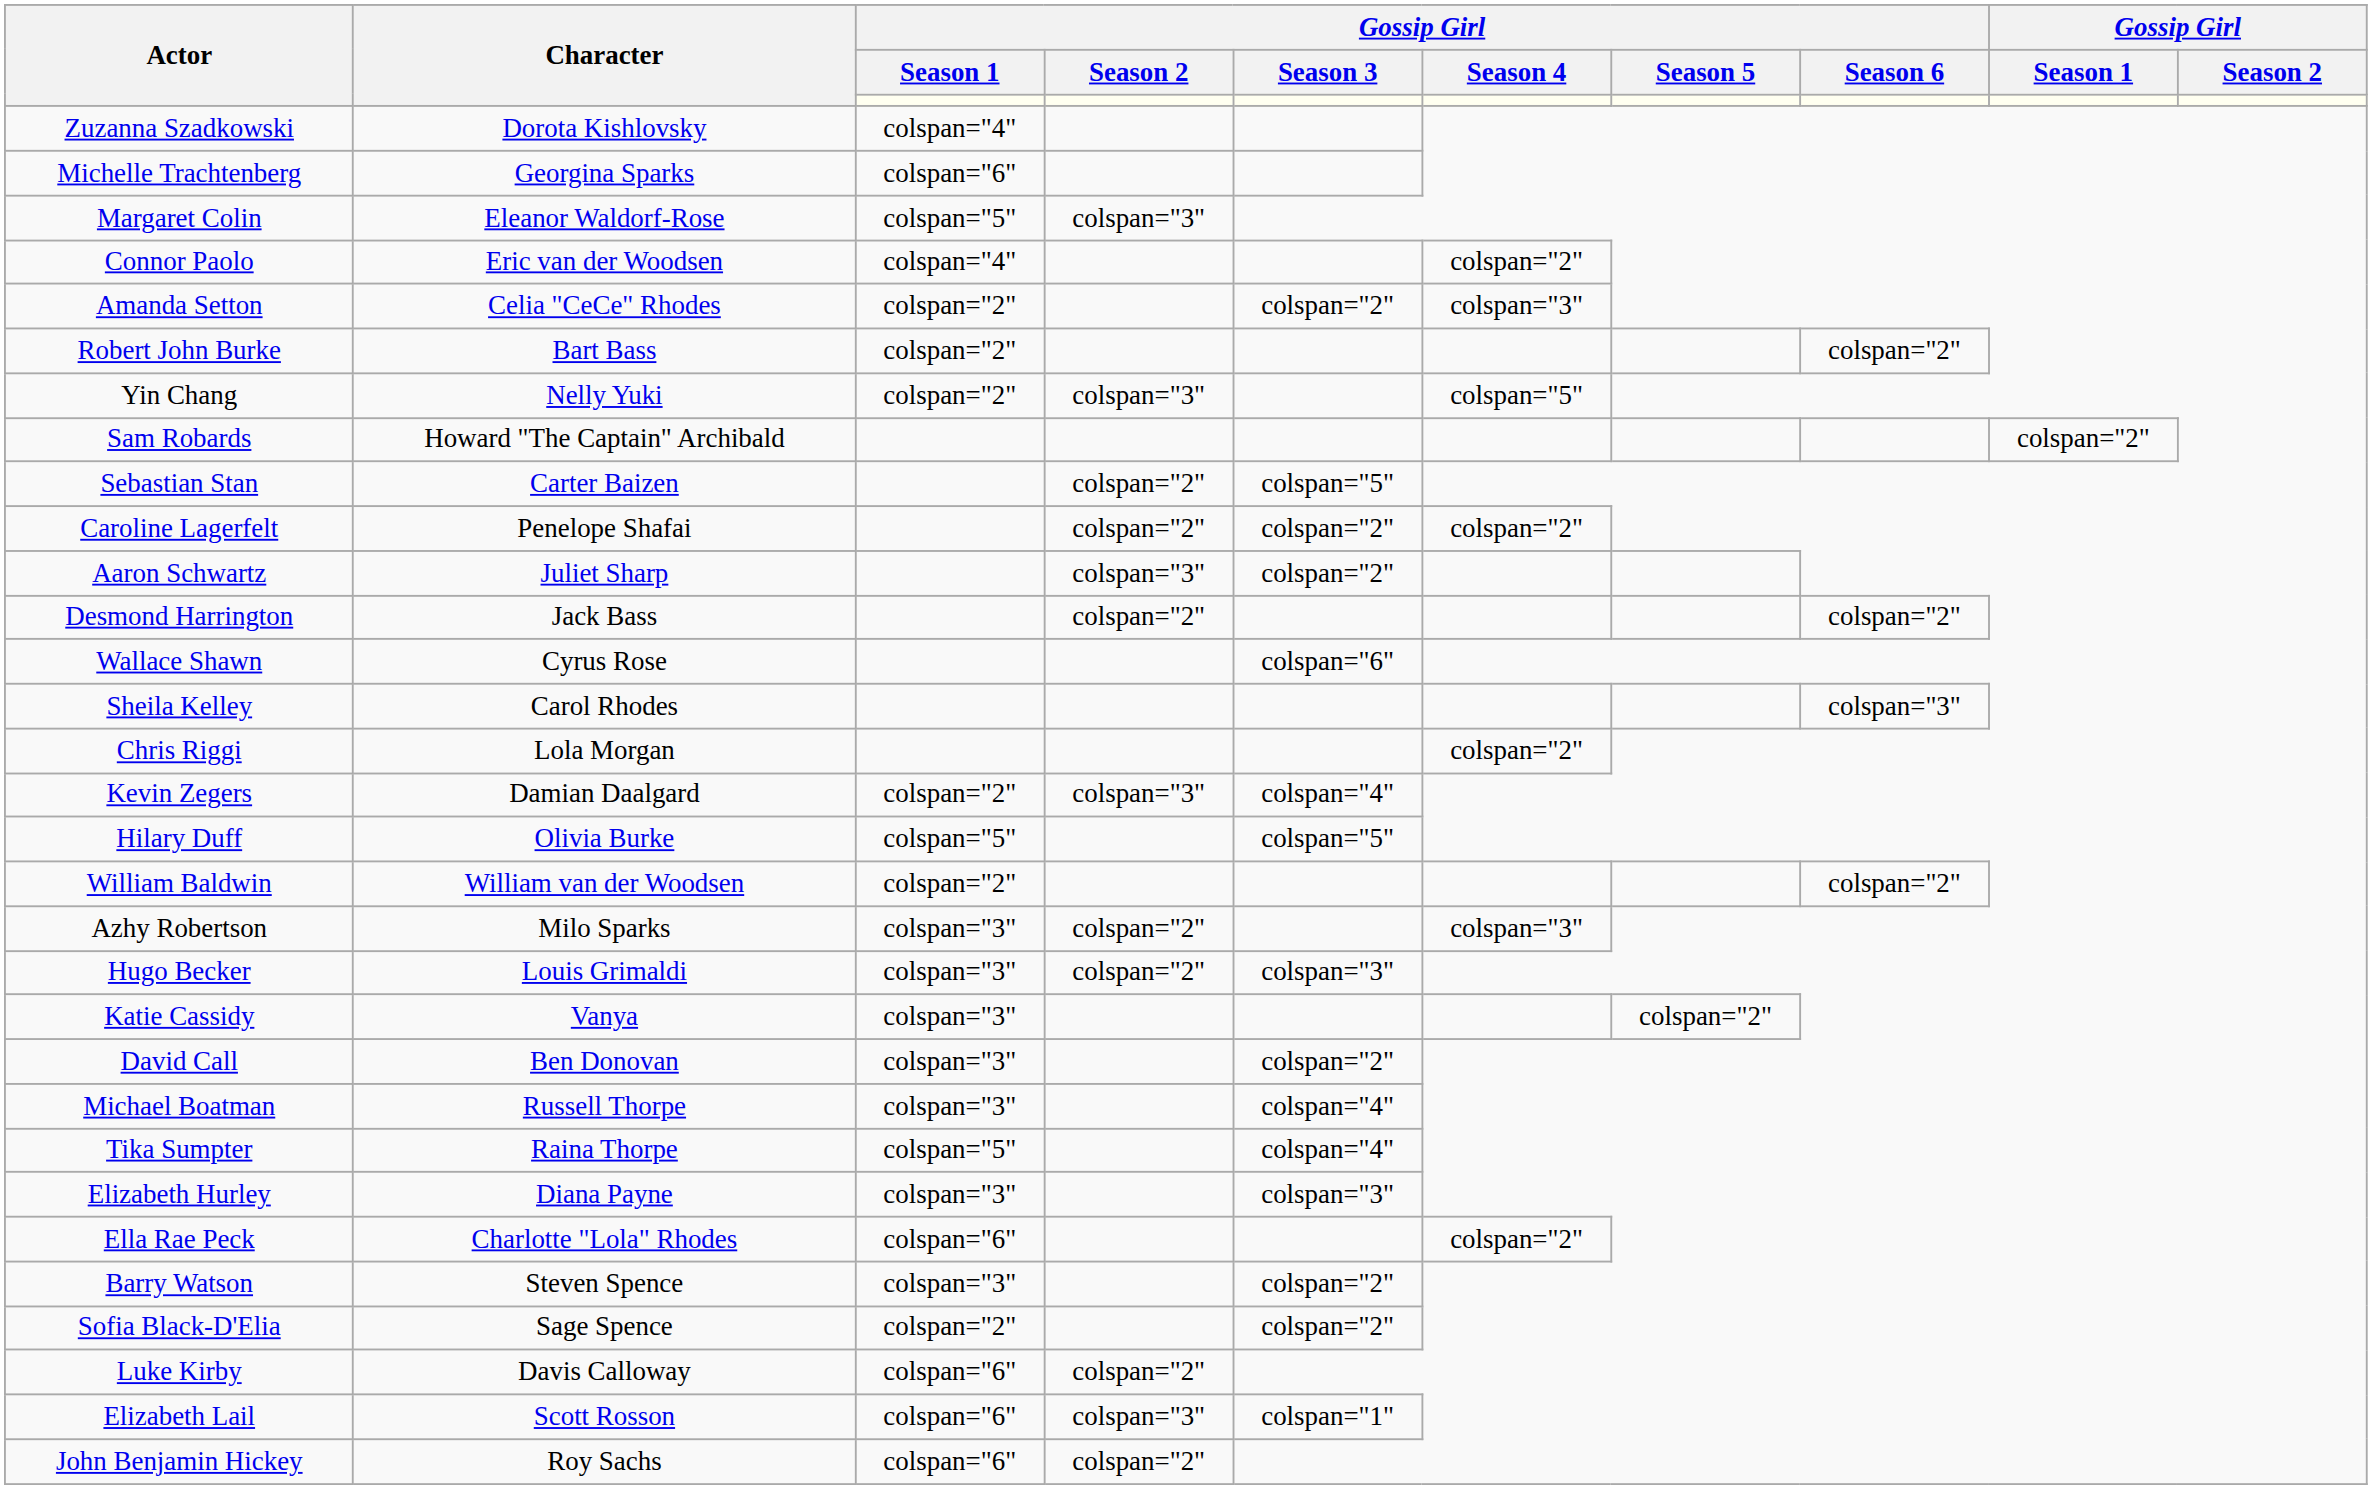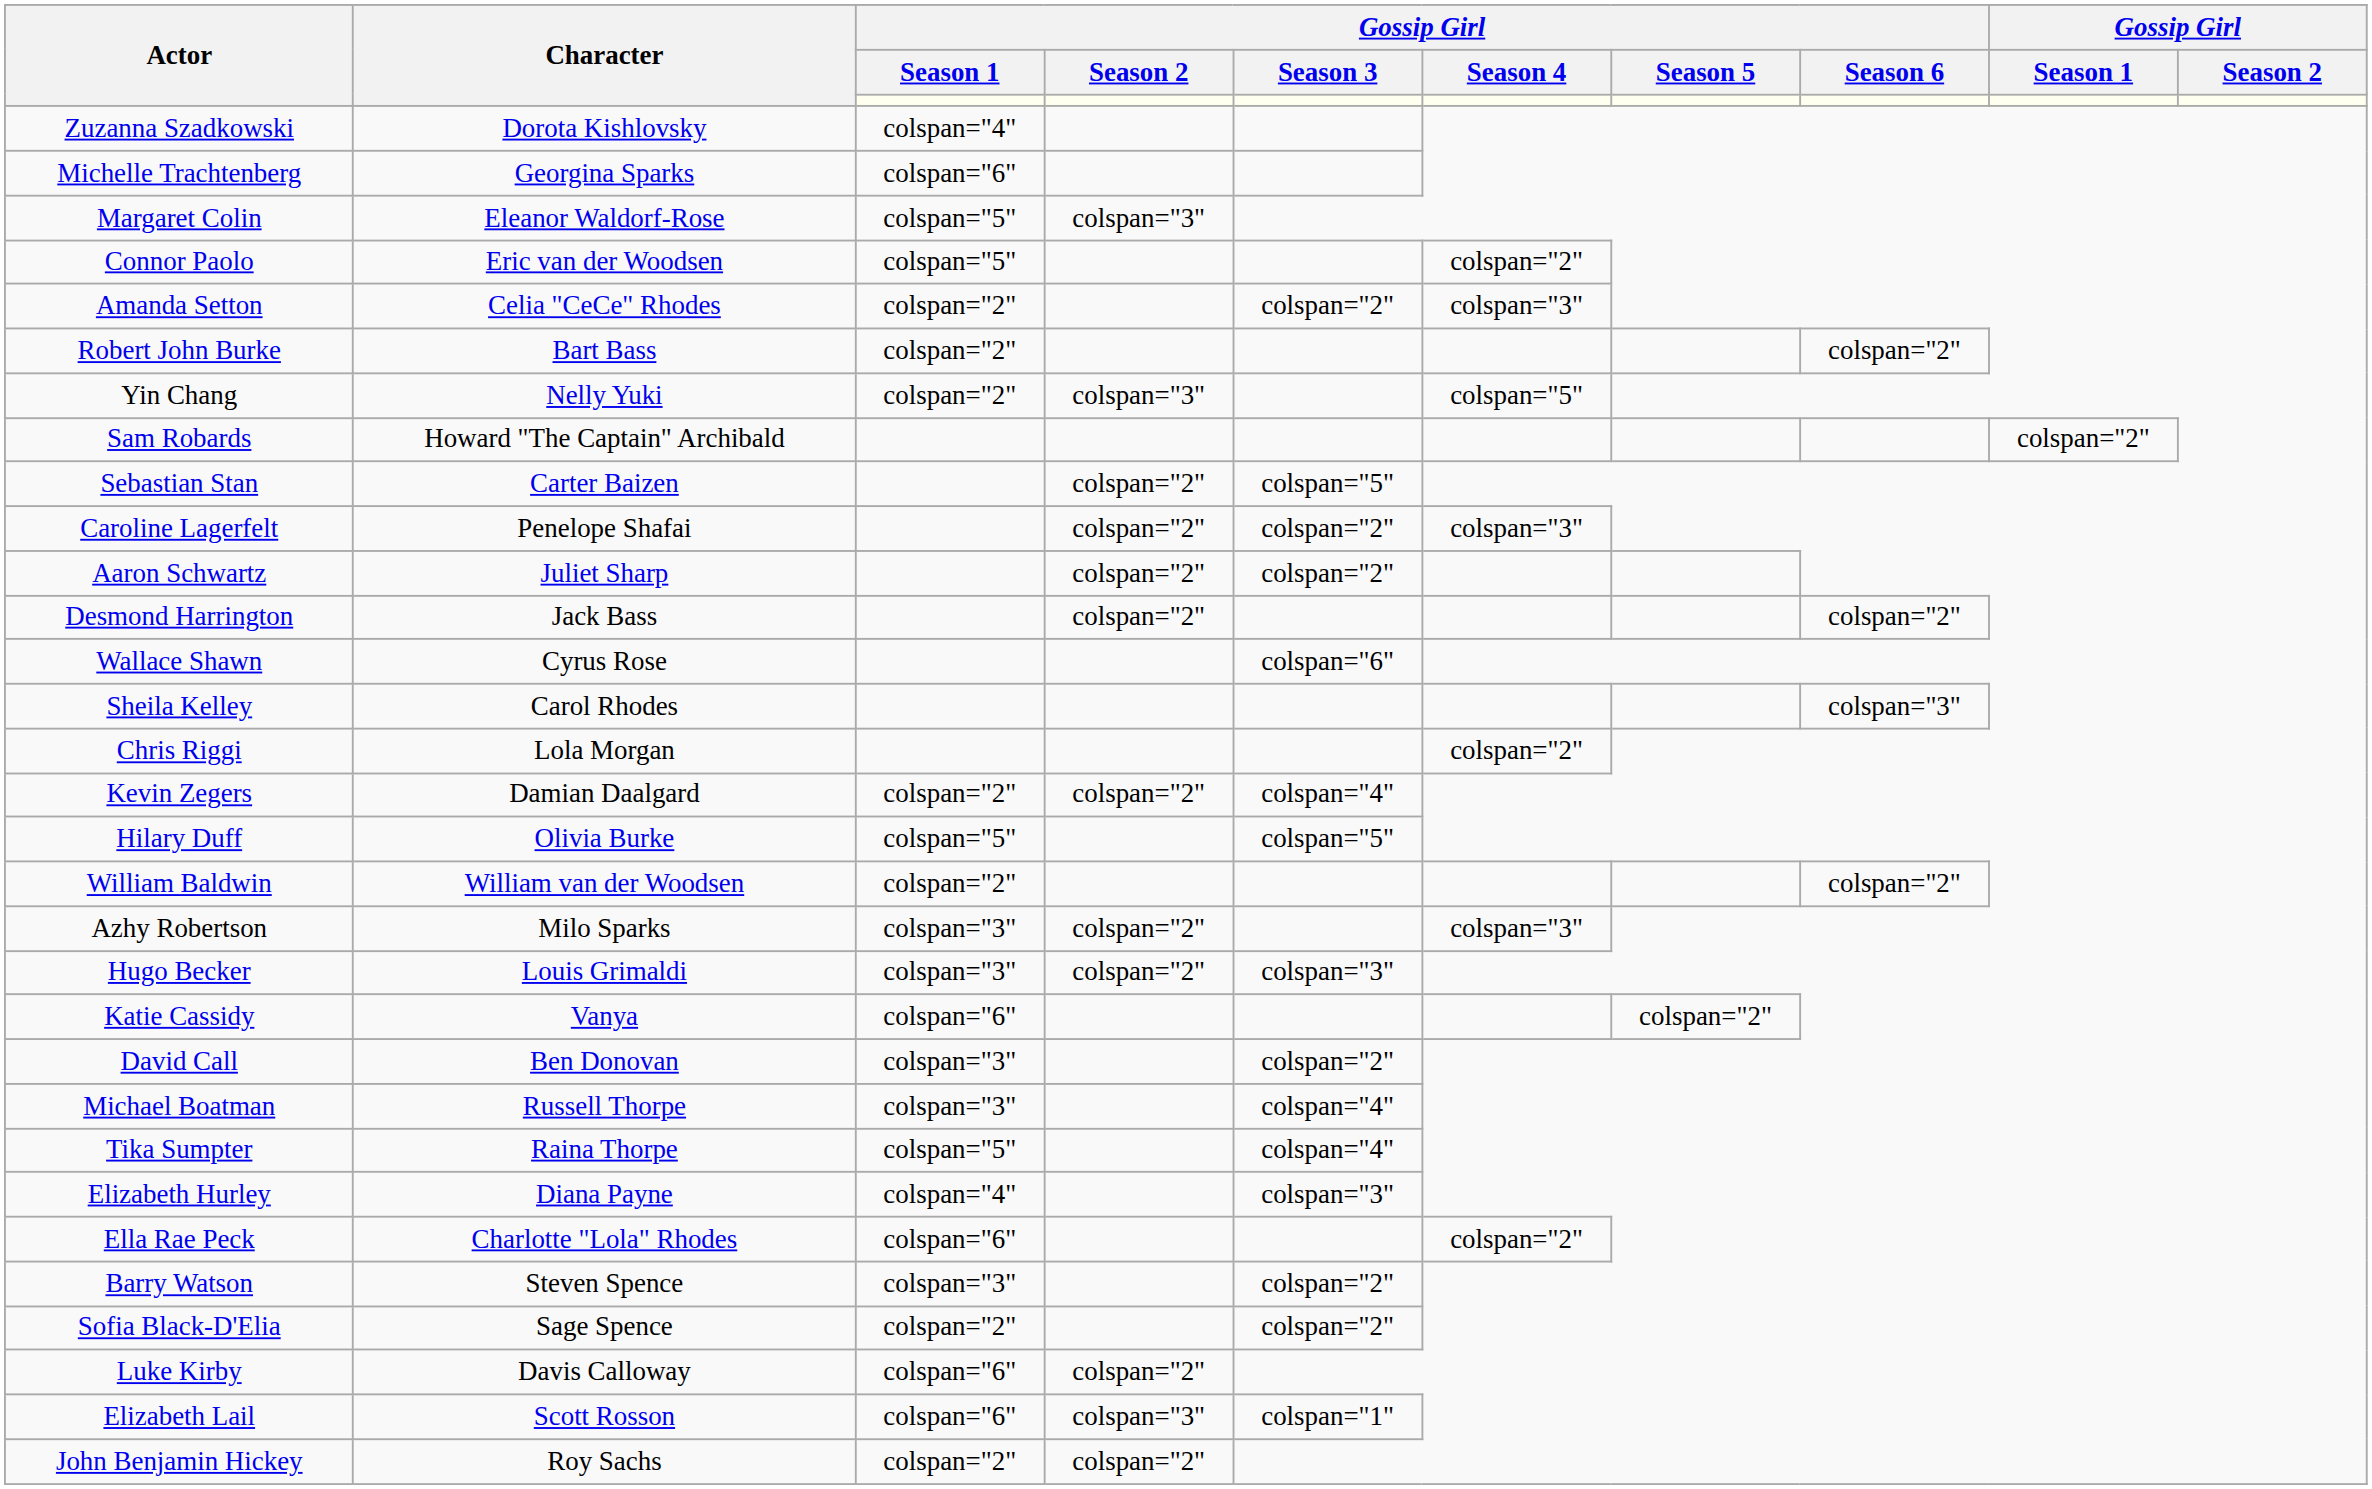(950, 261) colspan="4" -> (950, 261) colspan="5"
(1517, 528) colspan="2" -> (1517, 528) colspan="3"
(1139, 572) colspan="3" -> (1139, 572) colspan="2"
(1139, 794) colspan="3" -> (1139, 794) colspan="2"
(950, 1016) colspan="3" -> (950, 1016) colspan="6"
(950, 1194) colspan="3" -> (950, 1194) colspan="4"
(950, 1460) colspan="6" -> (950, 1460) colspan="2"
